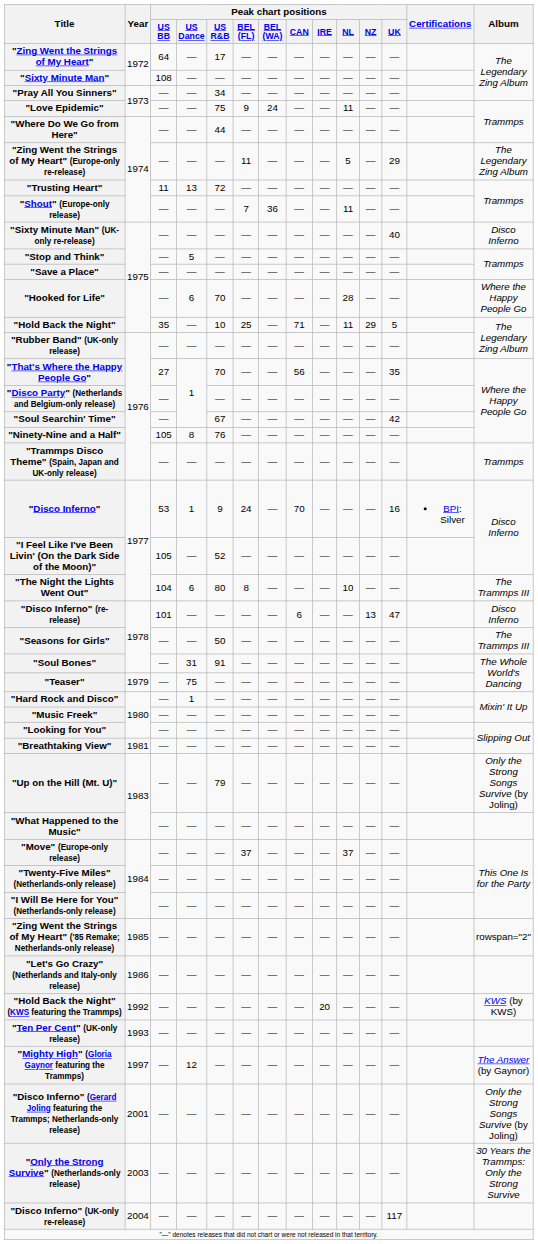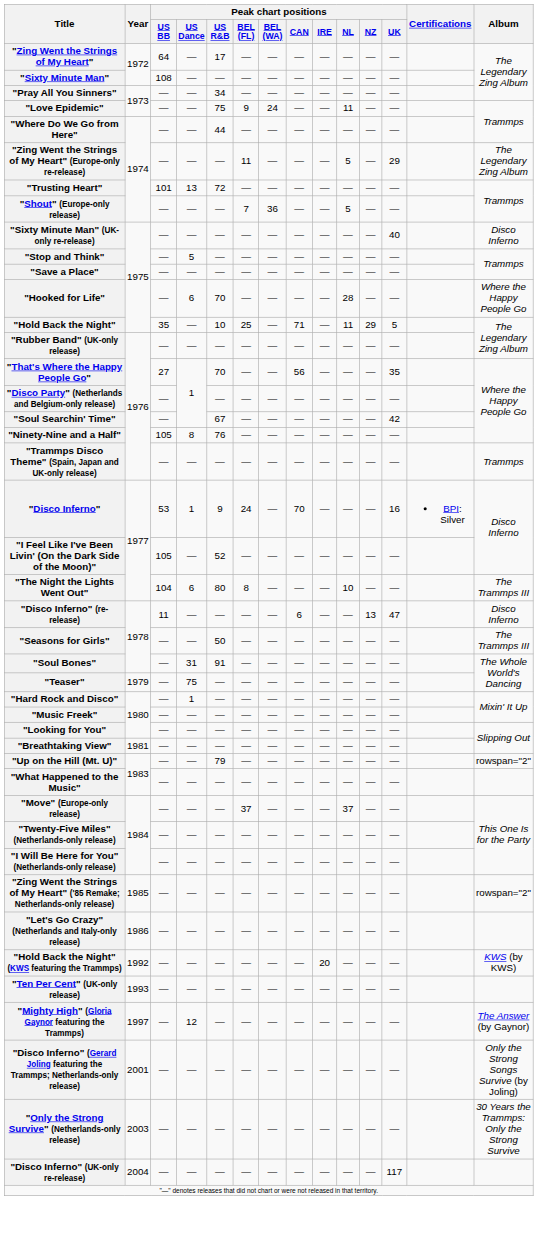(164, 188) 11 -> (164, 188) 101
(348, 209) 11 -> (348, 209) 5
(164, 614) 101 -> (164, 614) 11
(503, 783) Only the Strong Songs Survive (by Joling) -> (503, 761) rowspan="2"
